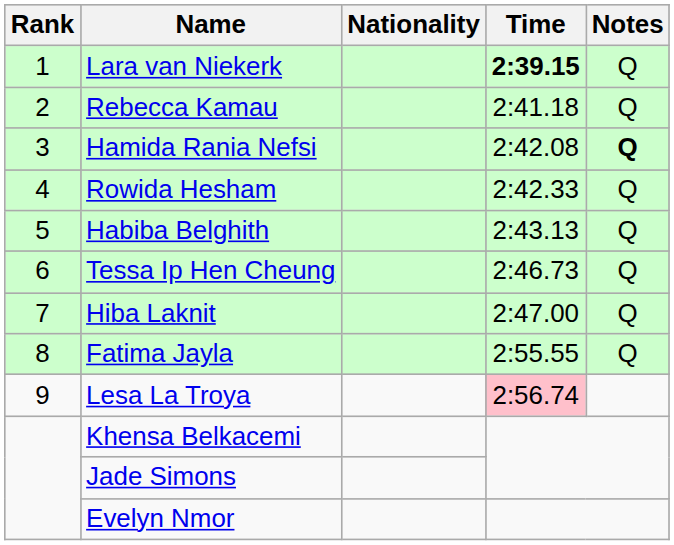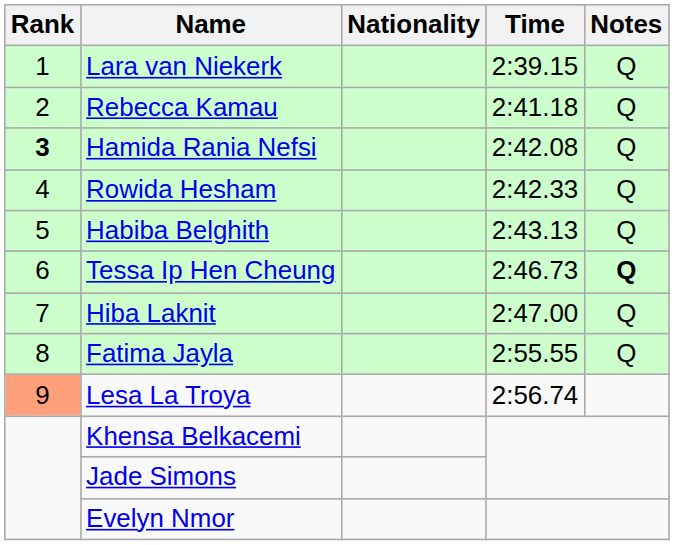(536, 66) bold -> (535, 66) normal
(42, 148) normal -> (42, 148) bold
(628, 148) bold -> (626, 148) normal
(628, 271) normal -> (626, 271) bold
(42, 395) no background -> (42, 395) lightsalmon background
(536, 395) pink background -> (535, 395) no background
